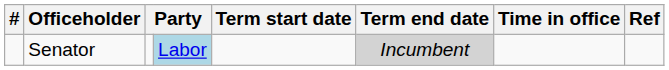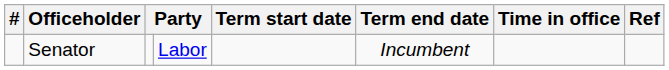(182, 49) lightblue background -> (182, 49) no background
(425, 49) lightgrey background -> (425, 49) no background
